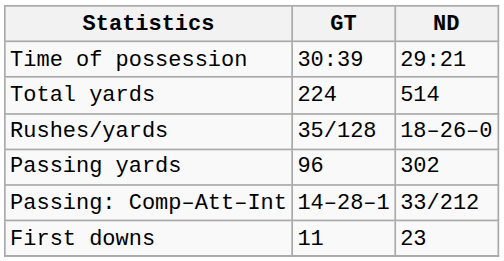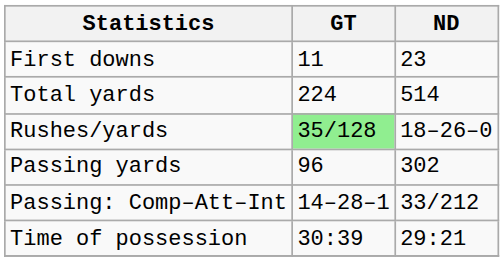rows swapped: (83, 239) <-> (129, 60)
(337, 131) no background -> (337, 131) lightgreen background
